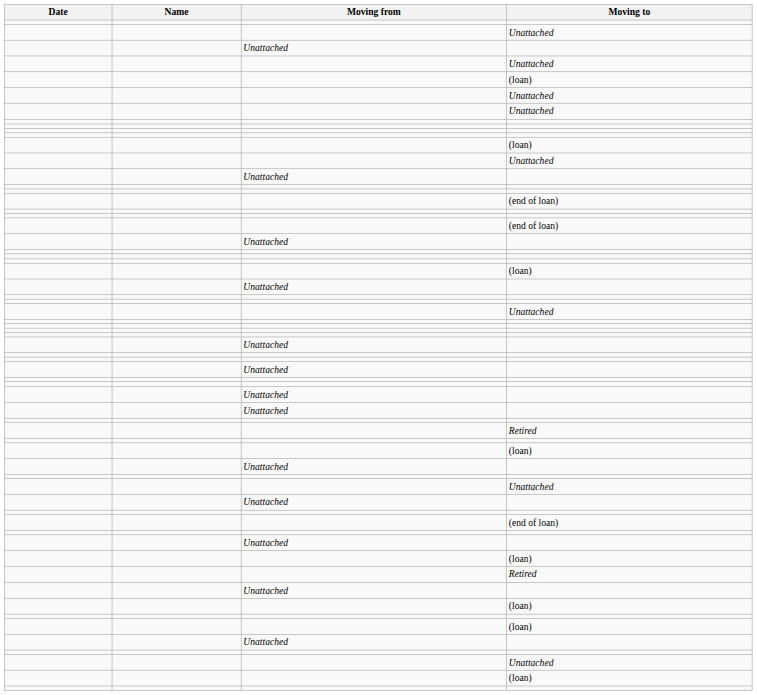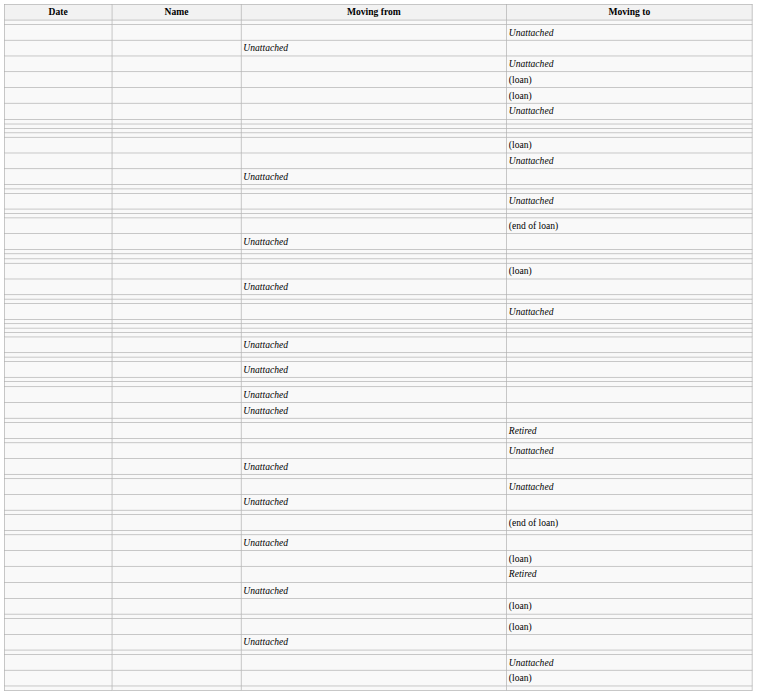(531, 95) Unattached -> (520, 95) (loan)
(533, 201) (end of loan) -> (531, 201) Unattached
(520, 450) (loan) -> (531, 450) Unattached
